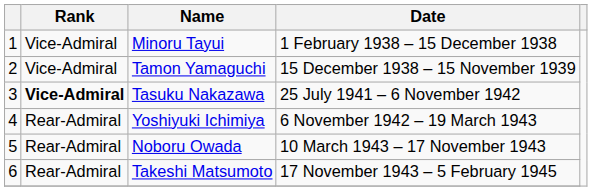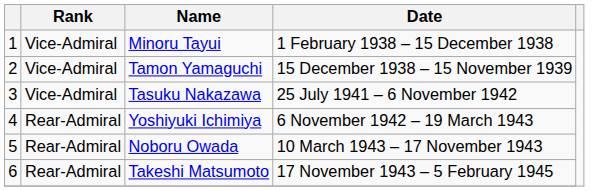(75, 95) bold -> (71, 95) normal
